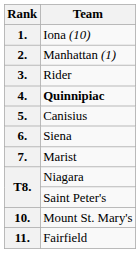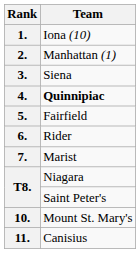(57, 75) Rider -> (57, 75) Siena
(65, 116) Canisius -> (65, 116) Fairfield
(57, 136) Siena -> (57, 136) Rider
(65, 237) Fairfield -> (65, 237) Canisius
